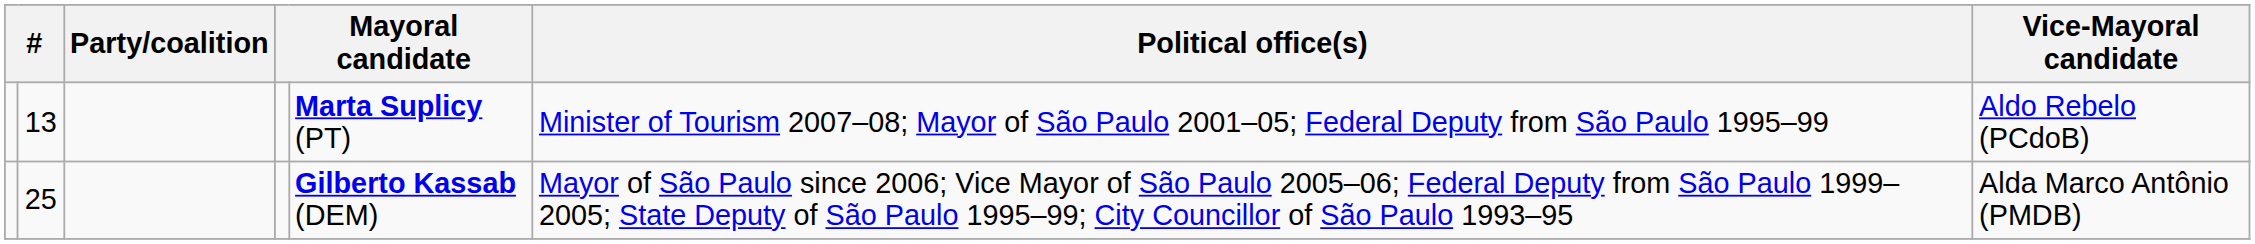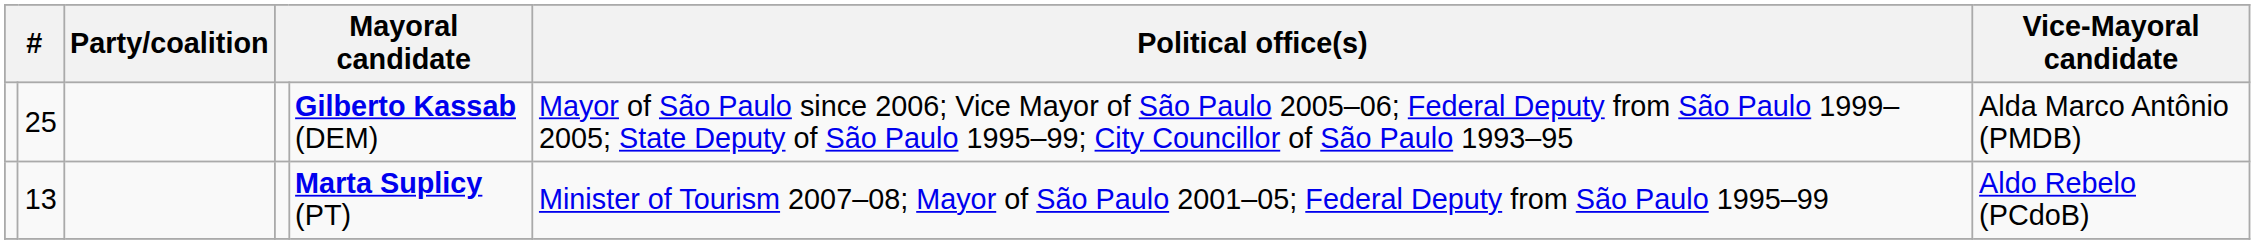rows swapped: (41, 121) <-> (41, 199)
